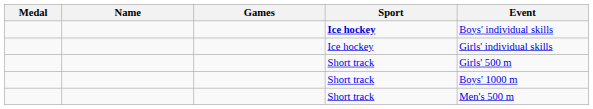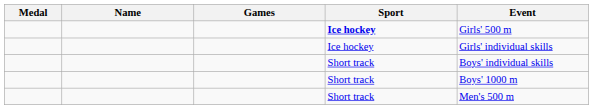(506, 29) Boys' individual skills -> (485, 29) Girls' 500 m
(485, 63) Girls' 500 m -> (506, 63) Boys' individual skills
